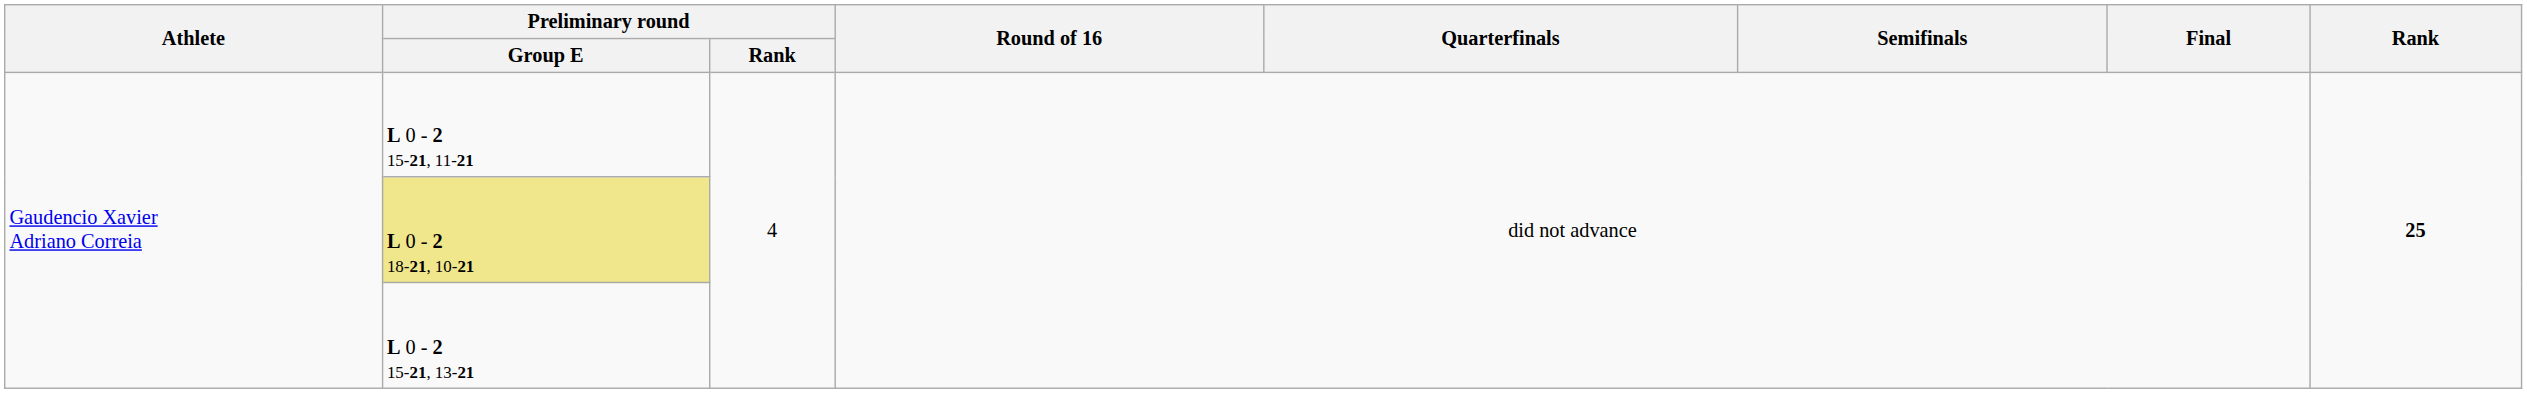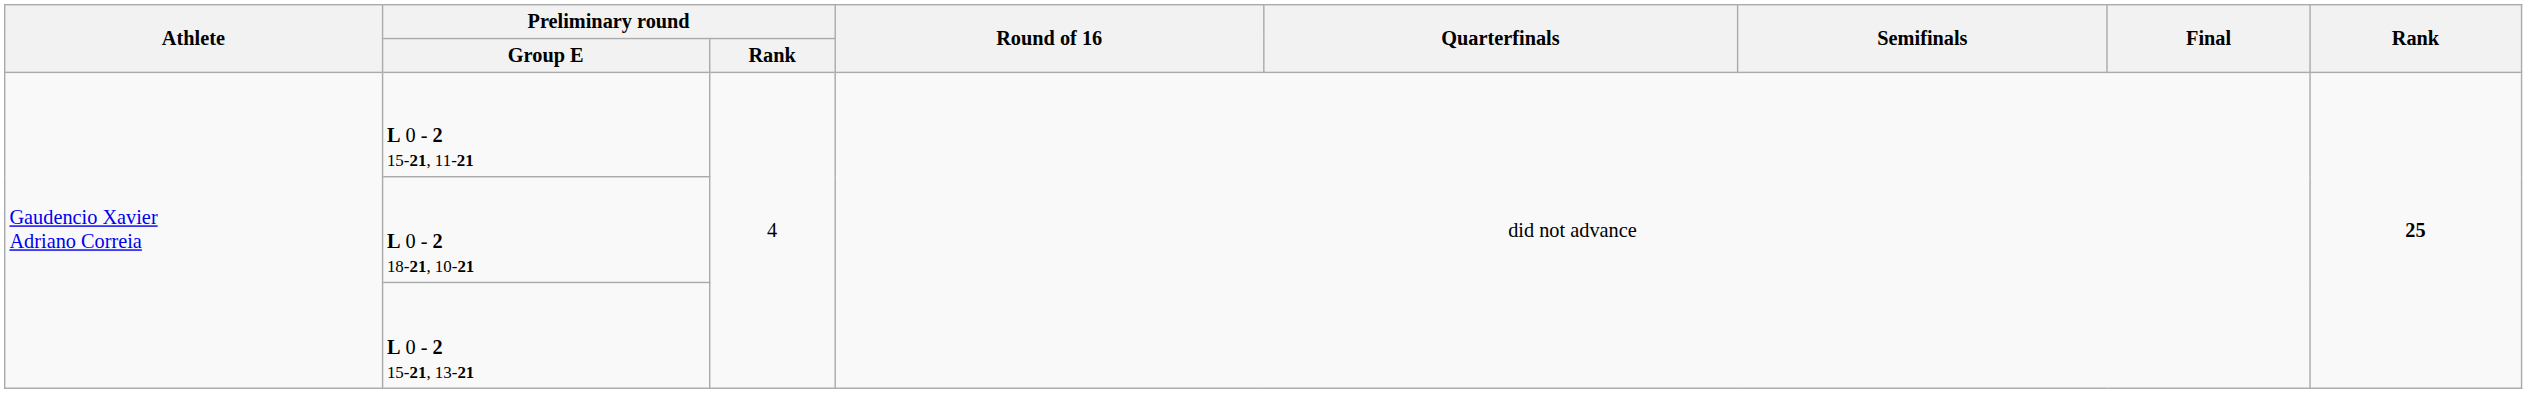(431, 253) khaki background -> (431, 253) no background
